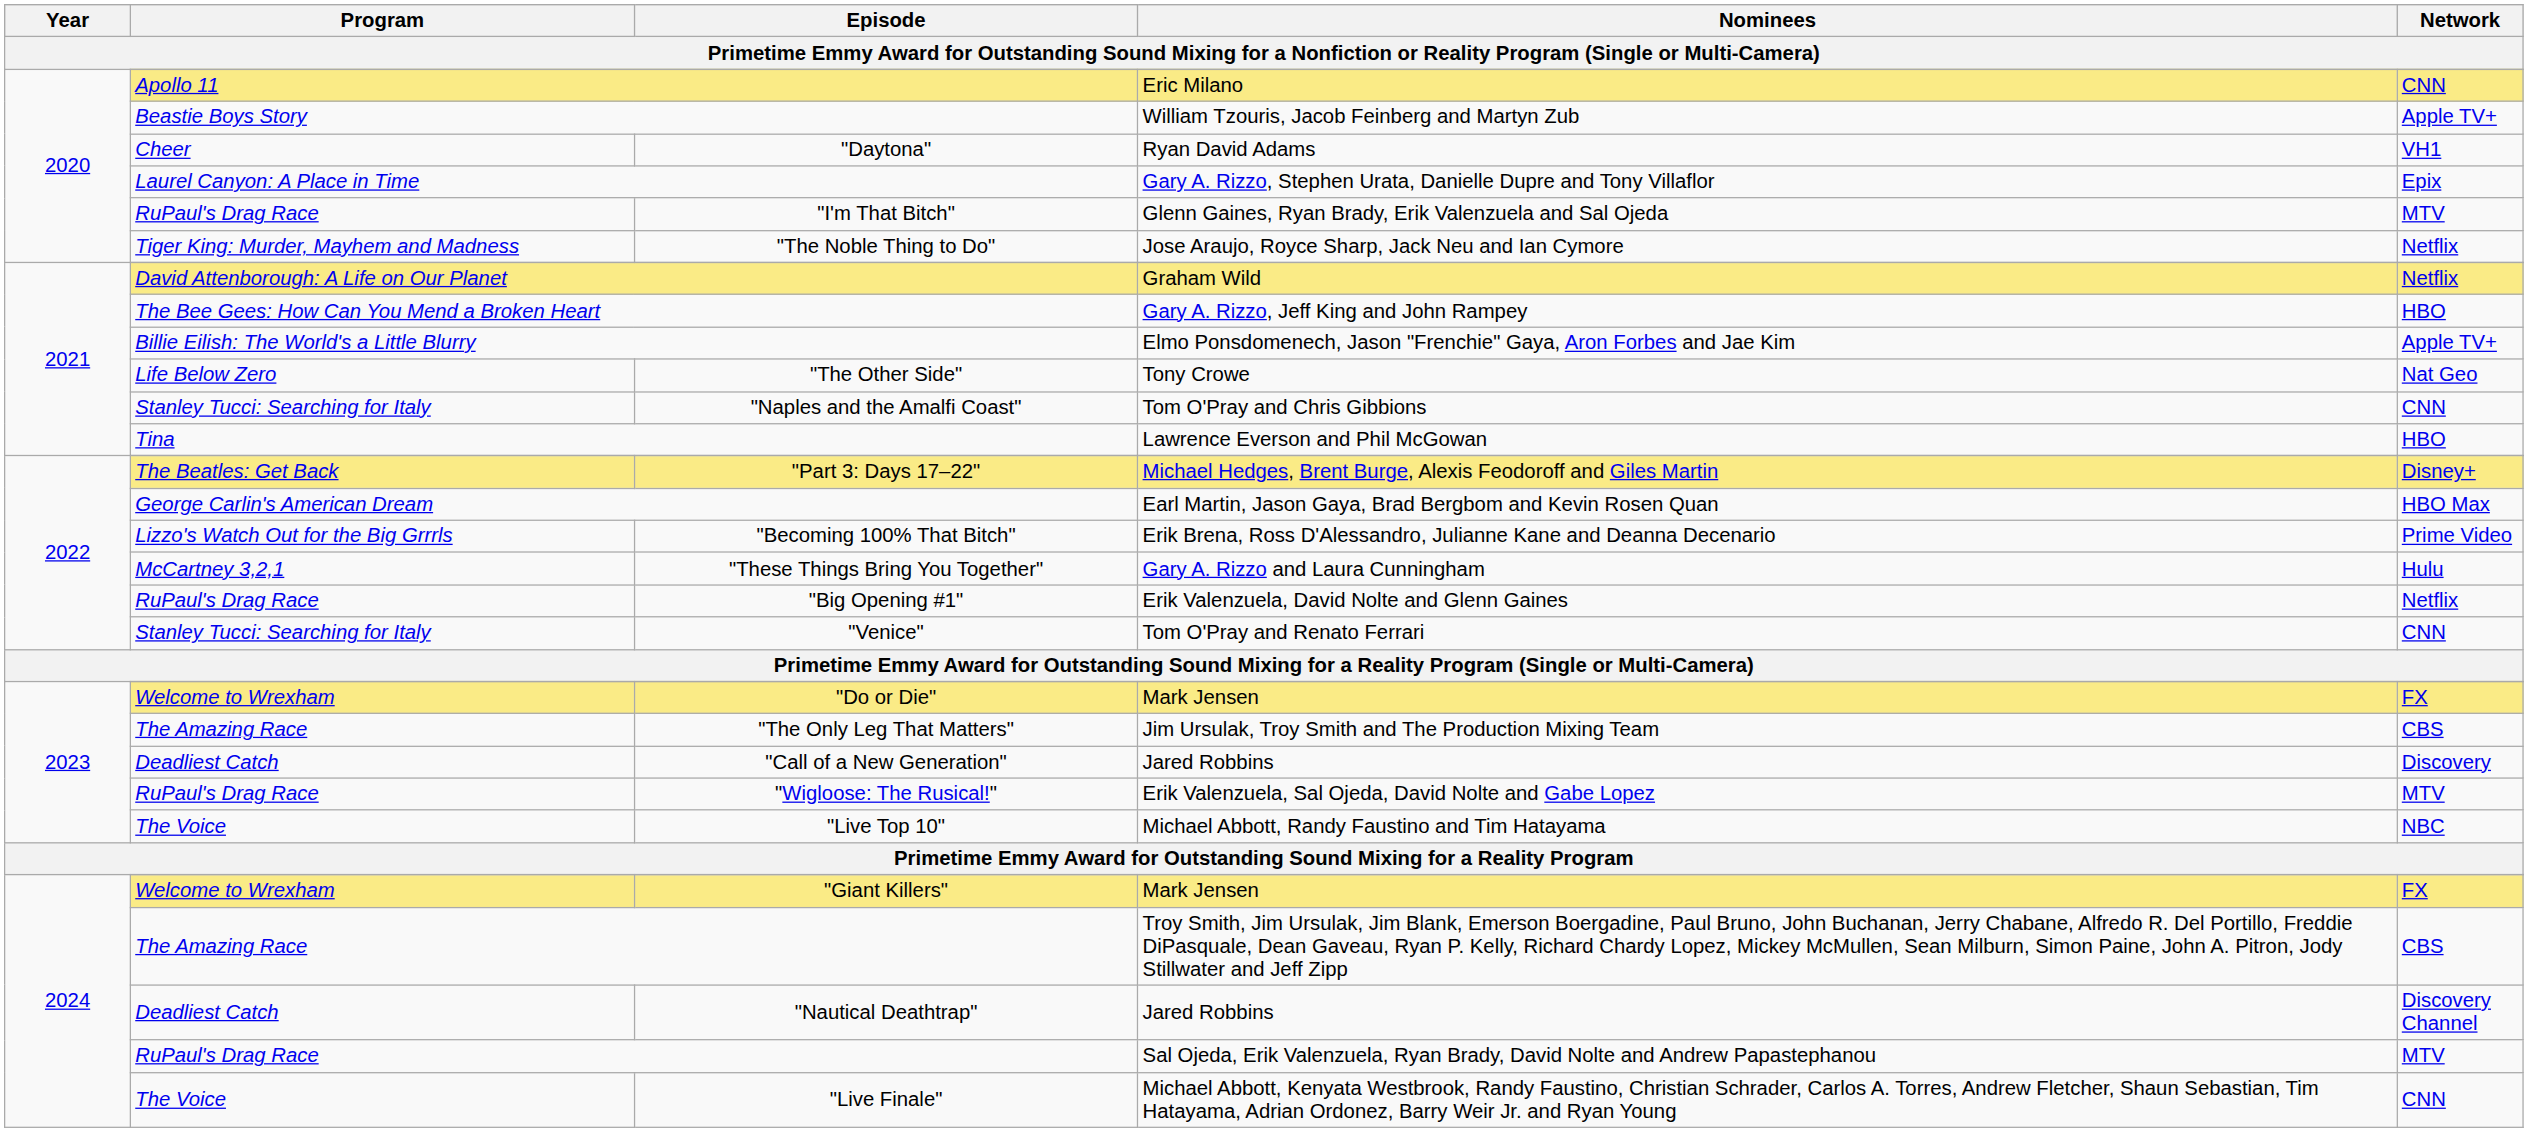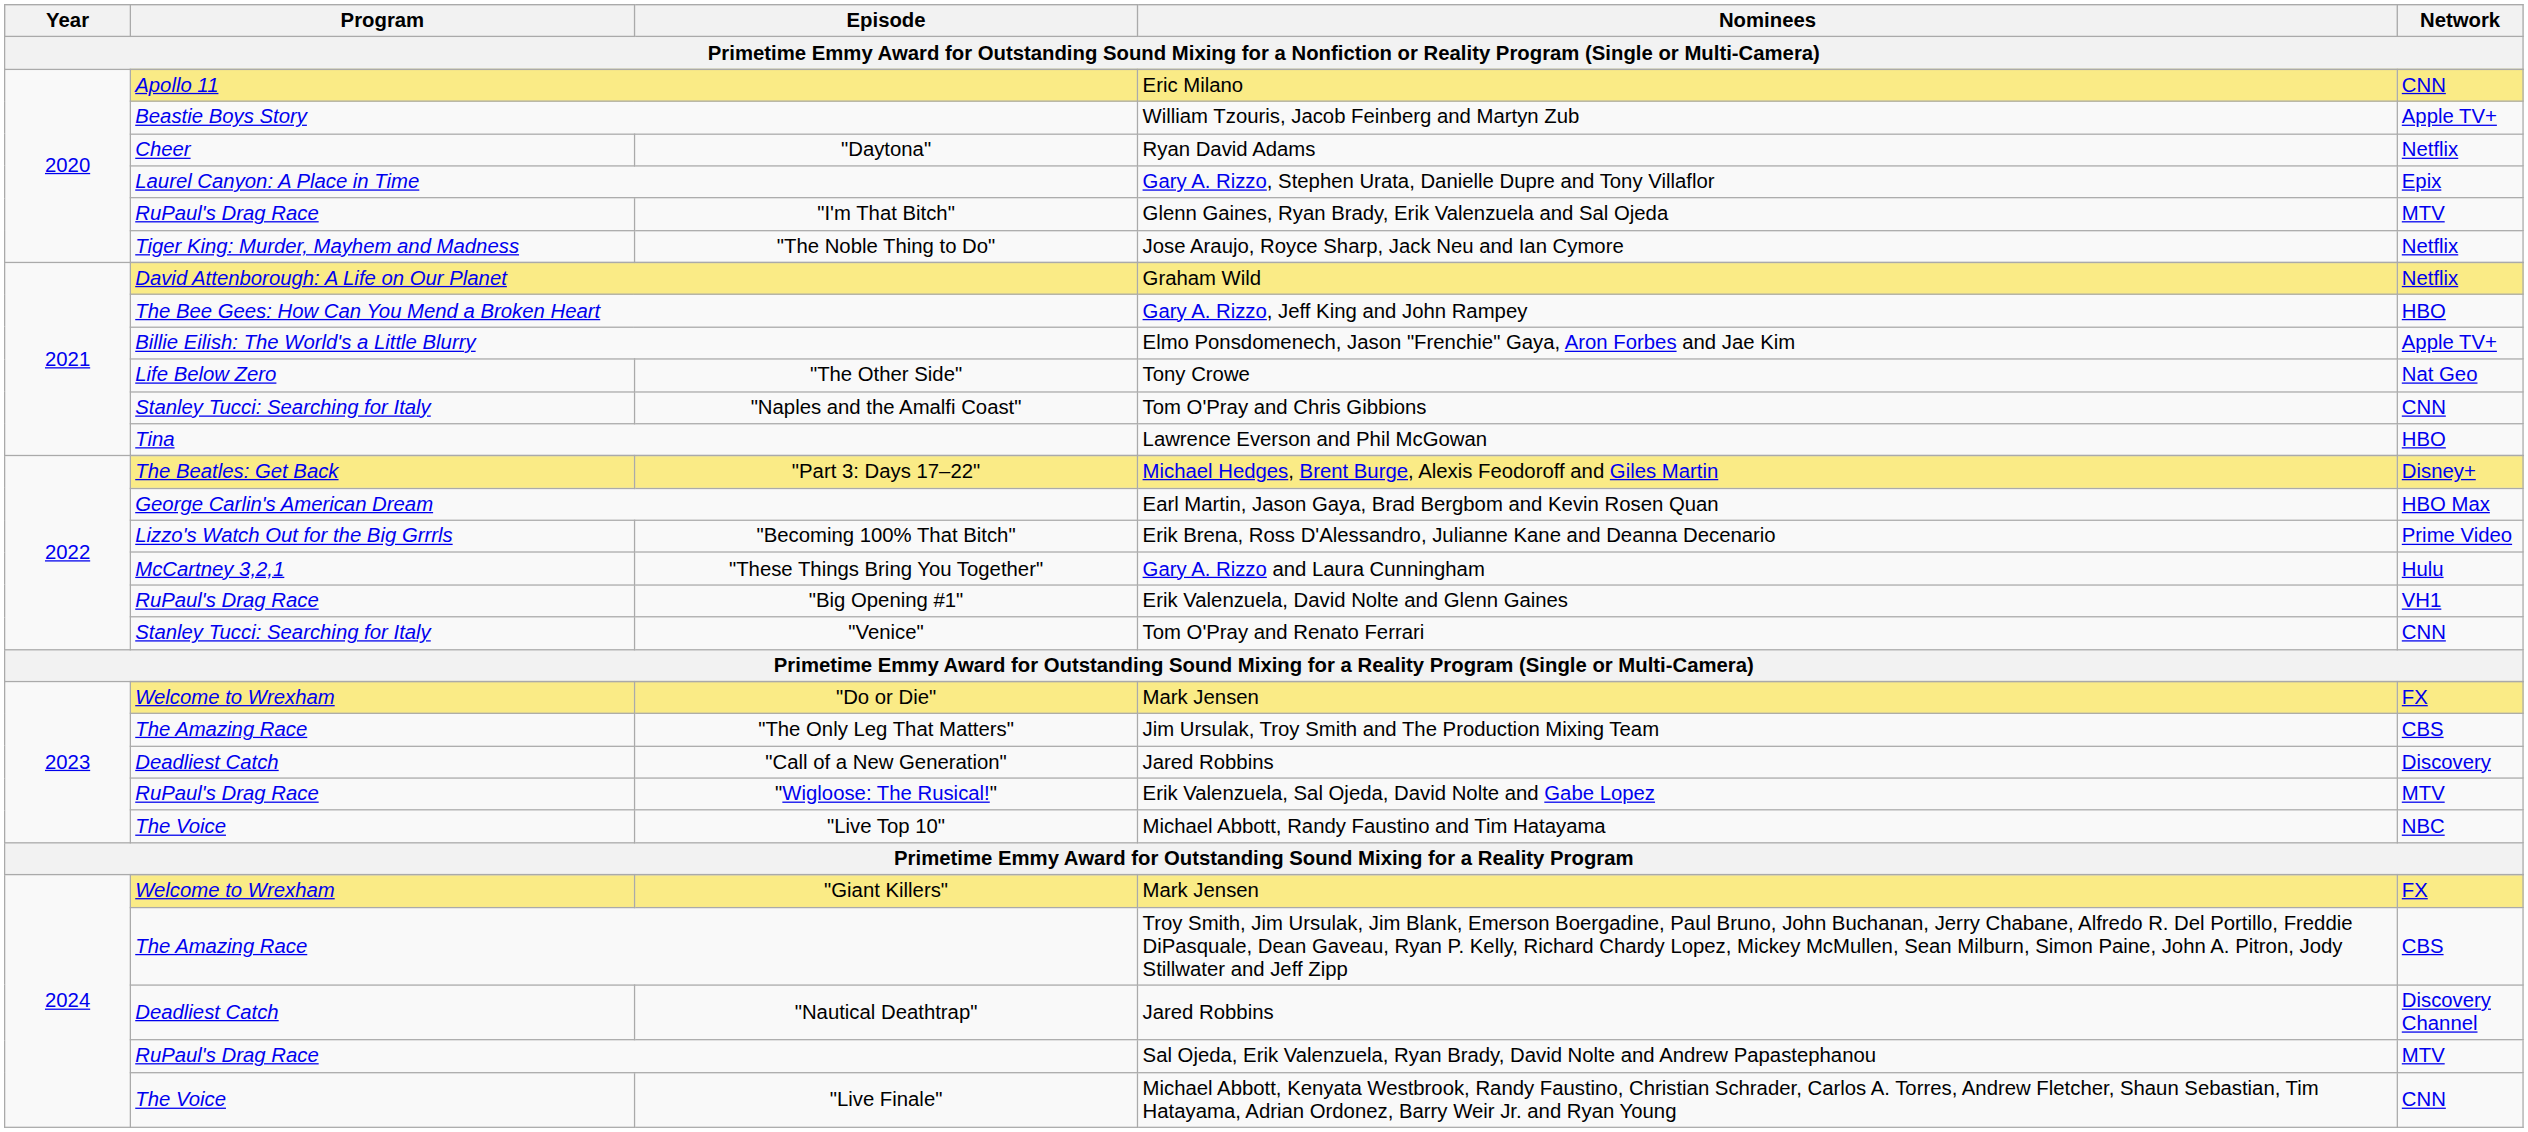(2422, 149) VH1 -> (2430, 149) Netflix
(2430, 600) Netflix -> (2422, 600) VH1
